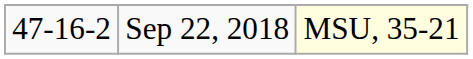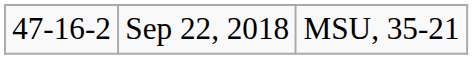(382, 29) lightyellow background -> (382, 29) no background
